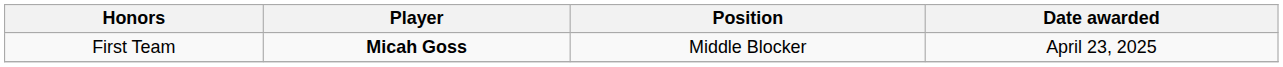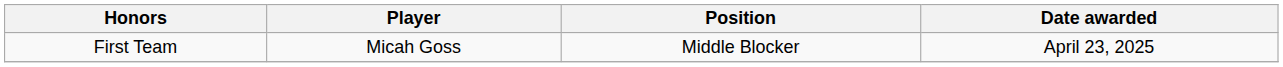(417, 47) bold -> (414, 47) normal
